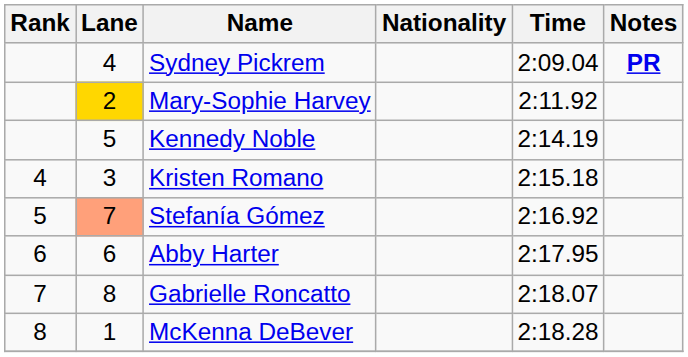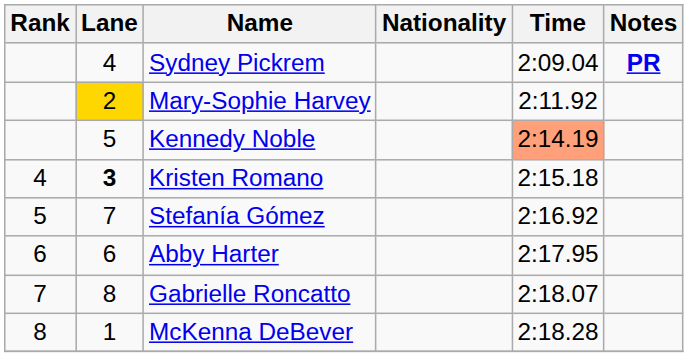(558, 139) no background -> (558, 139) lightsalmon background
(109, 178) normal -> (109, 178) bold
(109, 216) lightsalmon background -> (109, 216) no background
